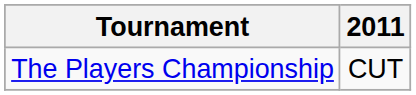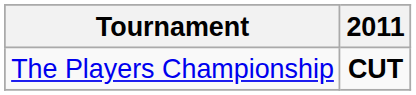(376, 69) normal -> (376, 69) bold
